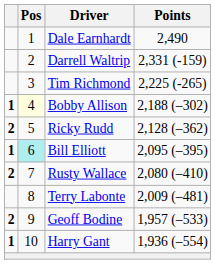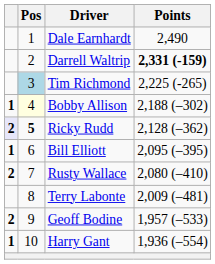(172, 61) normal -> (172, 61) bold
(31, 83) no background -> (31, 83) lightblue background
(11, 128) no background -> (11, 128) lavender background
(31, 128) normal -> (31, 128) bold
(31, 151) paleturquoise background -> (31, 151) no background
